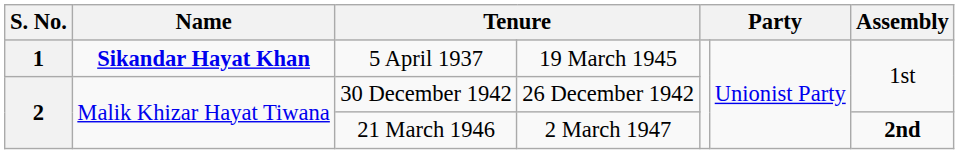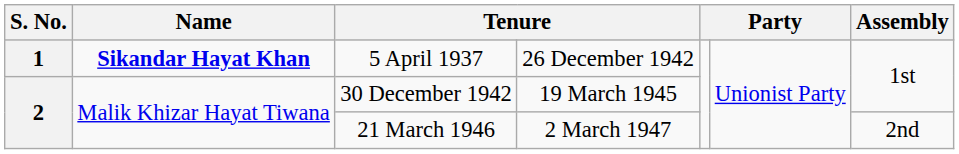(608, 58) 19 March 1945 -> (608, 58) 26 December 1942
(608, 93) 26 December 1942 -> (608, 93) 19 March 1945
(902, 129) bold -> (902, 129) normal
